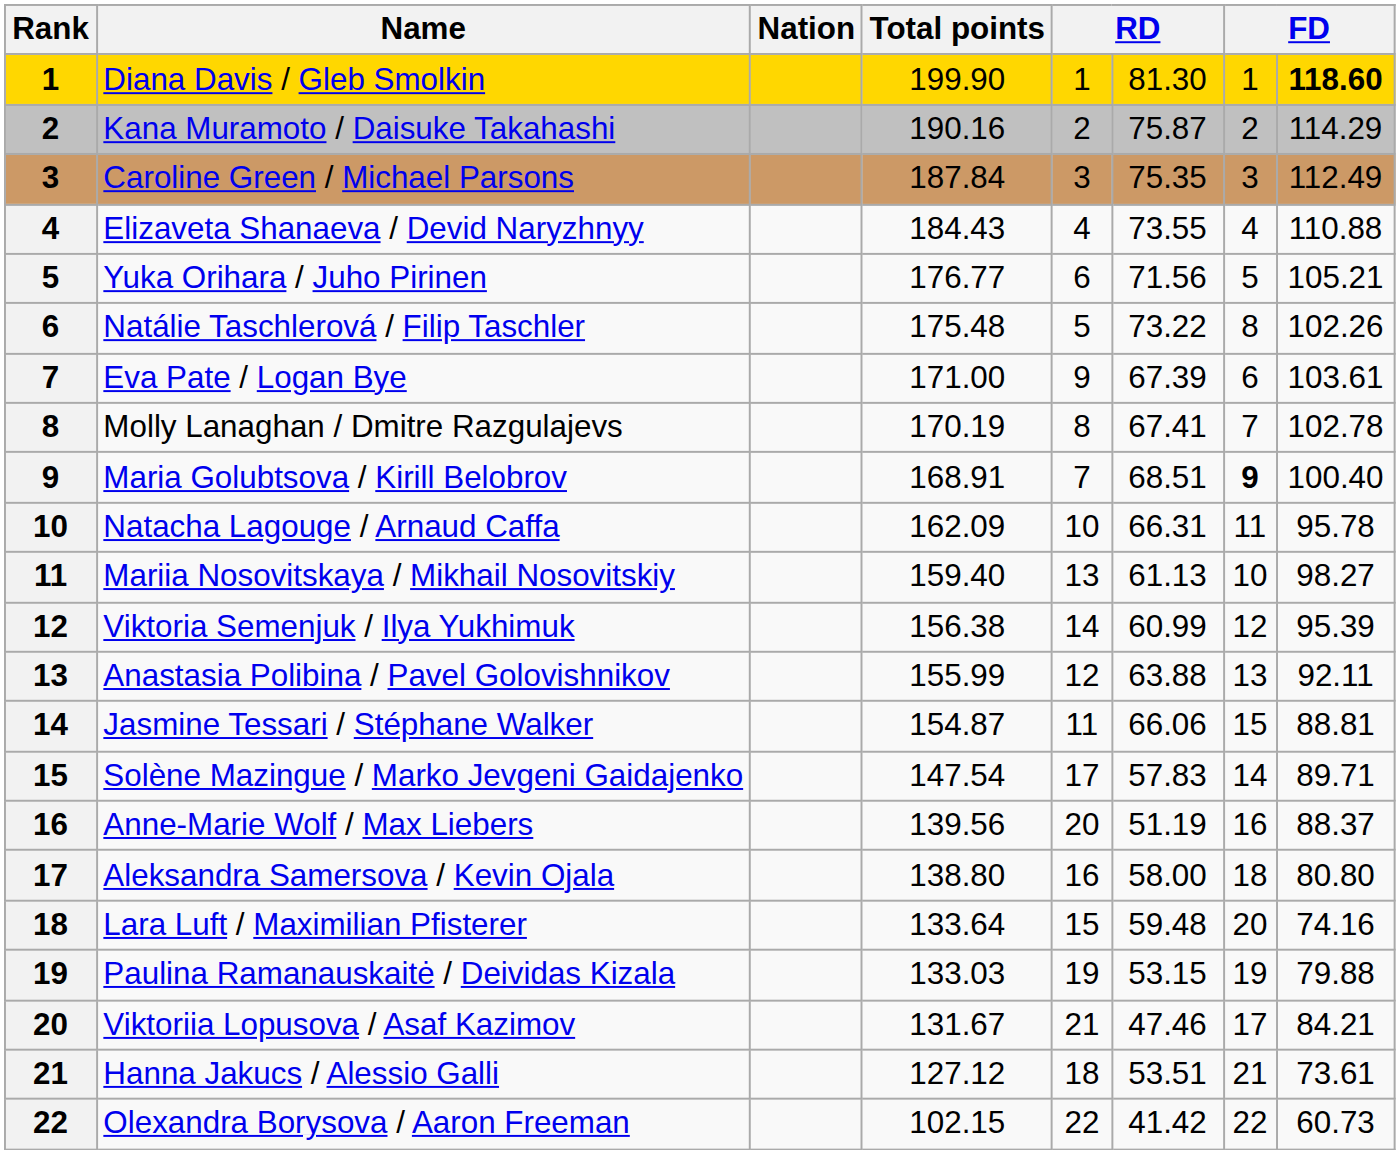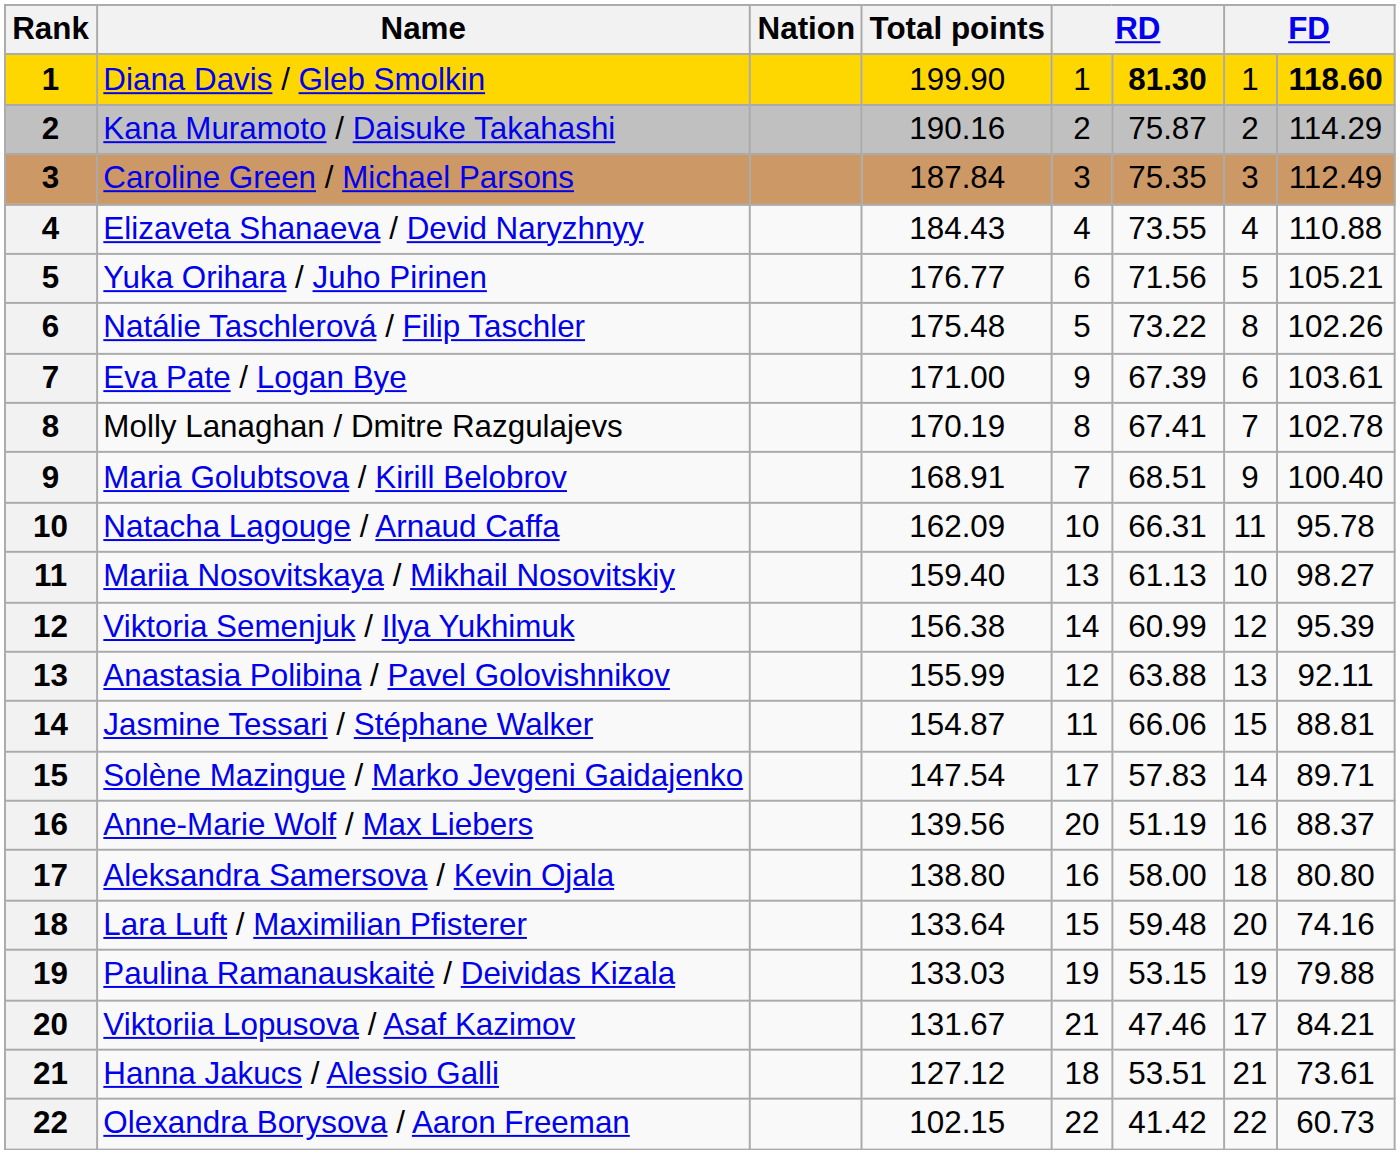(1168, 79) normal -> (1168, 79) bold
(1250, 476) bold -> (1250, 476) normal
